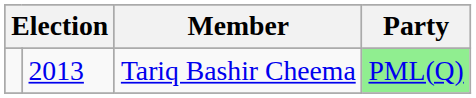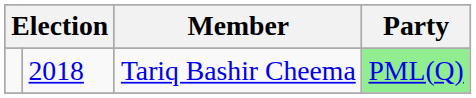(56, 70) 2013 -> (56, 70) 2018
